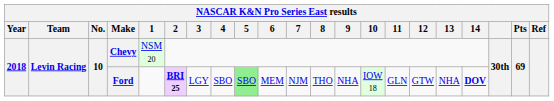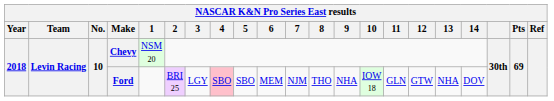(175, 81) bold -> (175, 81) normal
(223, 81) no background -> (222, 81) pink background
(246, 81) lightgreen background -> (245, 81) no background
(475, 81) bold -> (474, 81) normal
